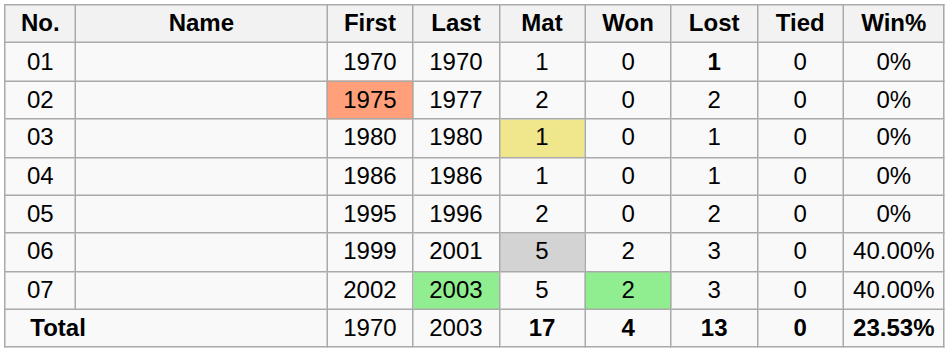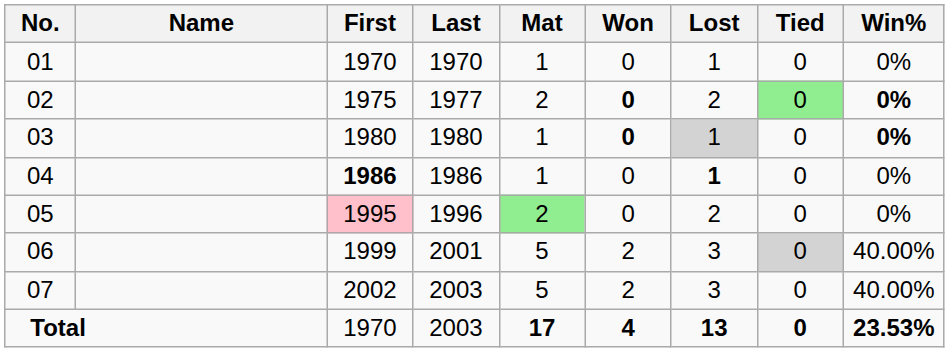(714, 61) bold -> (714, 61) normal
(370, 99) lightsalmon background -> (370, 99) no background
(628, 99) normal -> (628, 99) bold
(800, 99) no background -> (800, 99) lightgreen background
(894, 99) normal -> (894, 99) bold
(542, 137) khaki background -> (542, 137) no background
(628, 137) normal -> (628, 137) bold
(714, 137) no background -> (714, 137) lightgrey background
(894, 137) normal -> (894, 137) bold
(370, 175) normal -> (370, 175) bold
(714, 175) normal -> (714, 175) bold
(370, 213) no background -> (370, 213) pink background
(542, 213) no background -> (542, 213) lightgreen background
(542, 251) lightgrey background -> (542, 251) no background
(800, 251) no background -> (800, 251) lightgrey background
(456, 289) lightgreen background -> (456, 289) no background
(628, 289) lightgreen background -> (628, 289) no background
